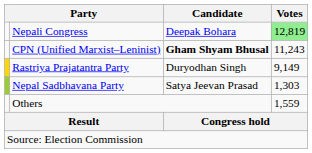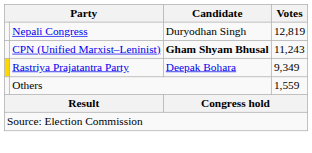(201, 31) Deepak Bohara -> (206, 31) Duryodhan Singh
(290, 31) lightgreen background -> (290, 31) no background
(206, 67) Duryodhan Singh -> (201, 67) Deepak Bohara
(287, 67) 9,149 -> (287, 67) 9,349
- row: (68, 85)
